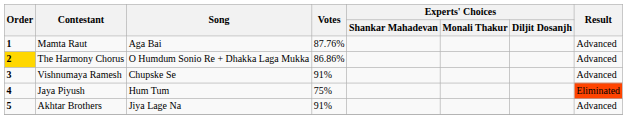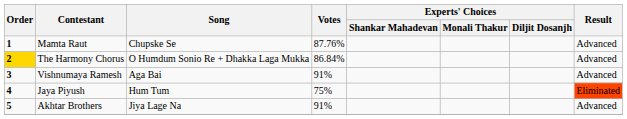(145, 43) Aga Bai -> (152, 43) Chupske Se
(329, 59) 86.86% -> (329, 59) 86.84%
(152, 75) Chupske Se -> (145, 75) Aga Bai
